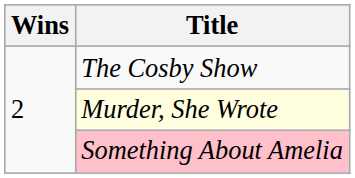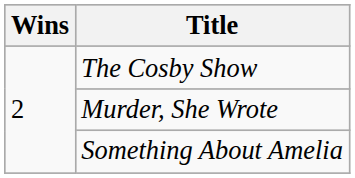(180, 109) lightyellow background -> (180, 109) no background
(212, 151) pink background -> (212, 151) no background
